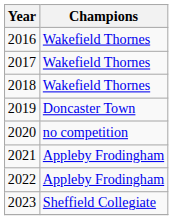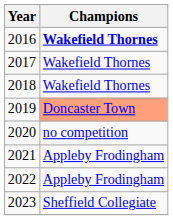(97, 39) normal -> (100, 39) bold
(89, 109) no background -> (89, 109) lightsalmon background
